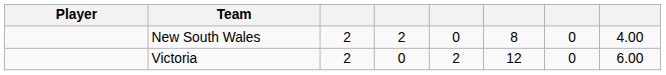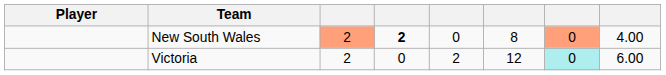(347, 37) no background -> (347, 37) lightsalmon background
(402, 37) normal -> (402, 37) bold
(572, 37) no background -> (572, 37) lightsalmon background
(572, 59) no background -> (572, 59) paleturquoise background
